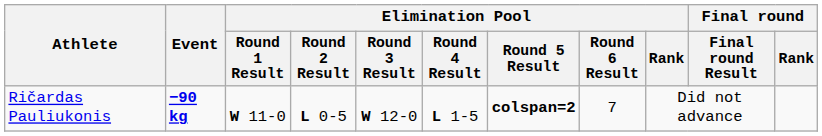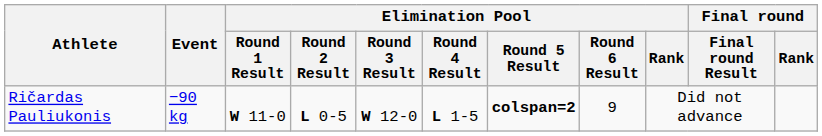(183, 108) bold -> (183, 108) normal
(612, 108) 7 -> (612, 108) 9
